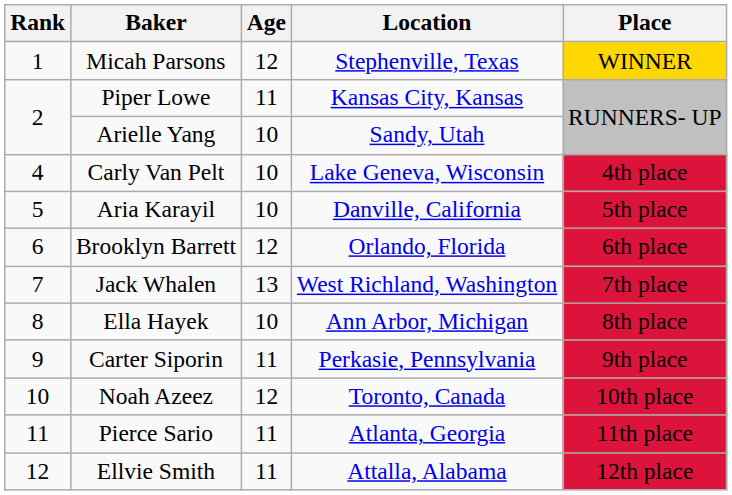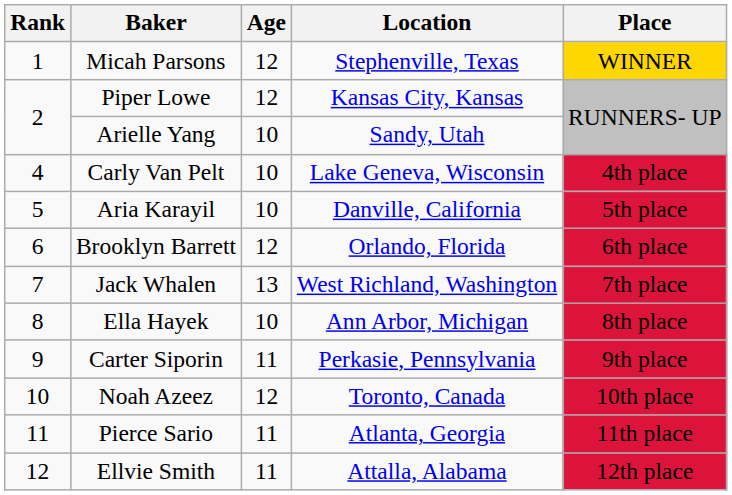(266, 97) 11 -> (266, 97) 12
